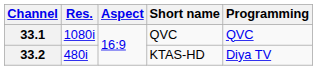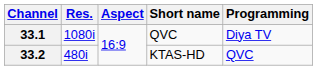(240, 34) QVC -> (249, 34) Diya TV
(249, 55) Diya TV -> (240, 55) QVC
